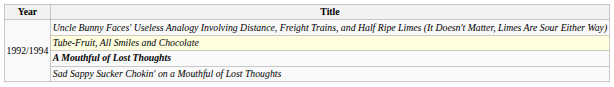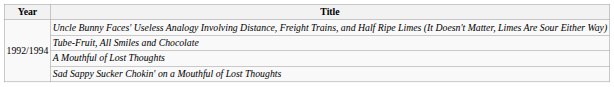(126, 43) lightyellow background -> (126, 43) no background
(112, 58) bold -> (109, 58) normal
